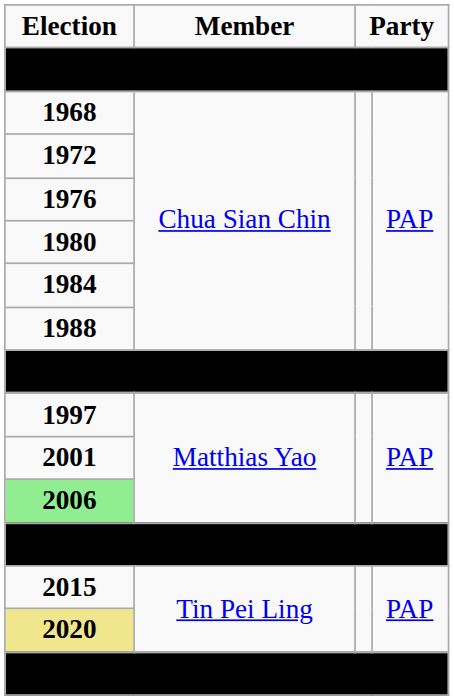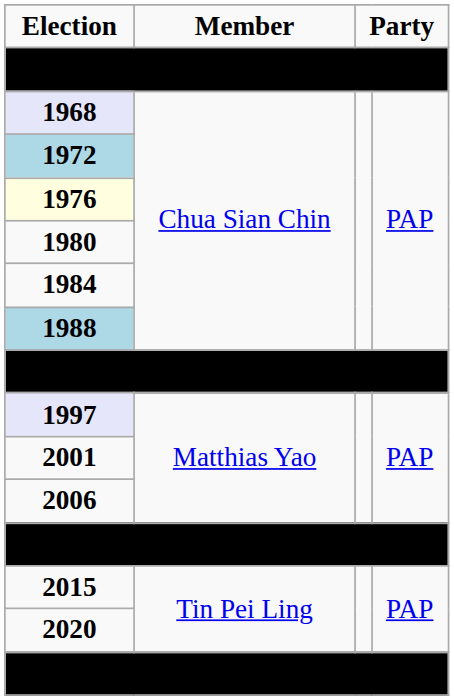(69, 112) no background -> (69, 112) lavender background
(69, 155) no background -> (69, 155) lightblue background
(69, 198) no background -> (69, 198) lightyellow background
(69, 328) no background -> (69, 328) lightblue background
(69, 414) no background -> (69, 414) lavender background
(69, 500) lightgreen background -> (69, 500) no background
(69, 629) khaki background -> (69, 629) no background
